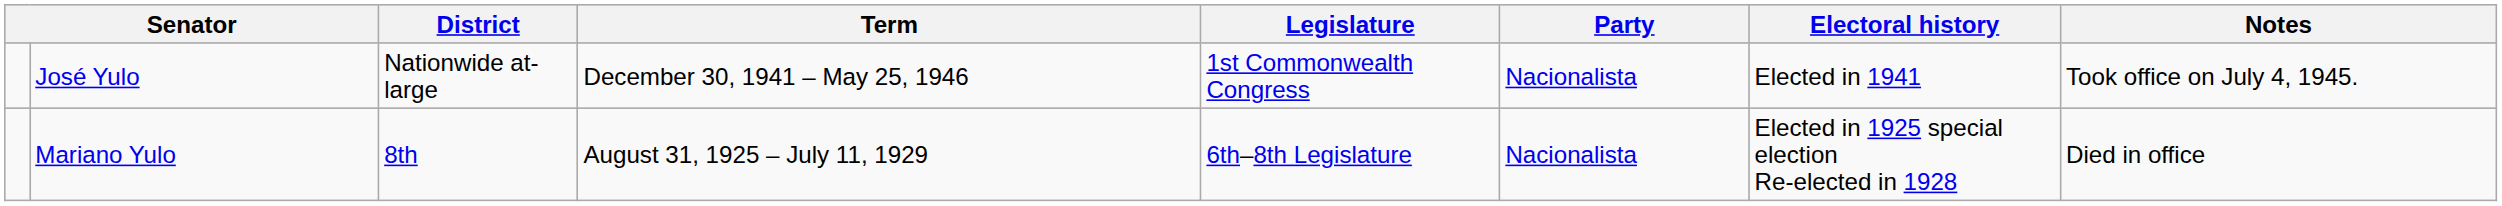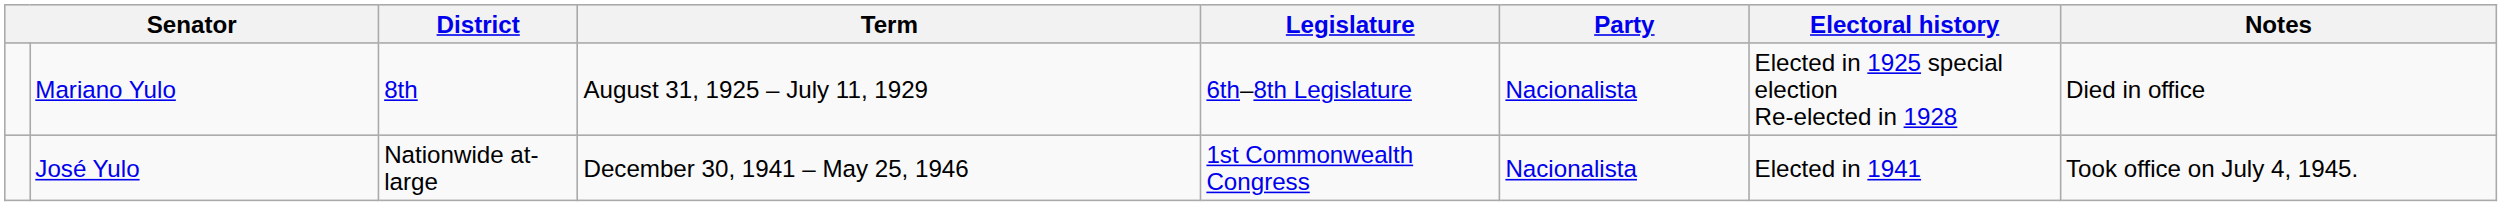rows swapped: (87, 76) <-> (106, 155)
